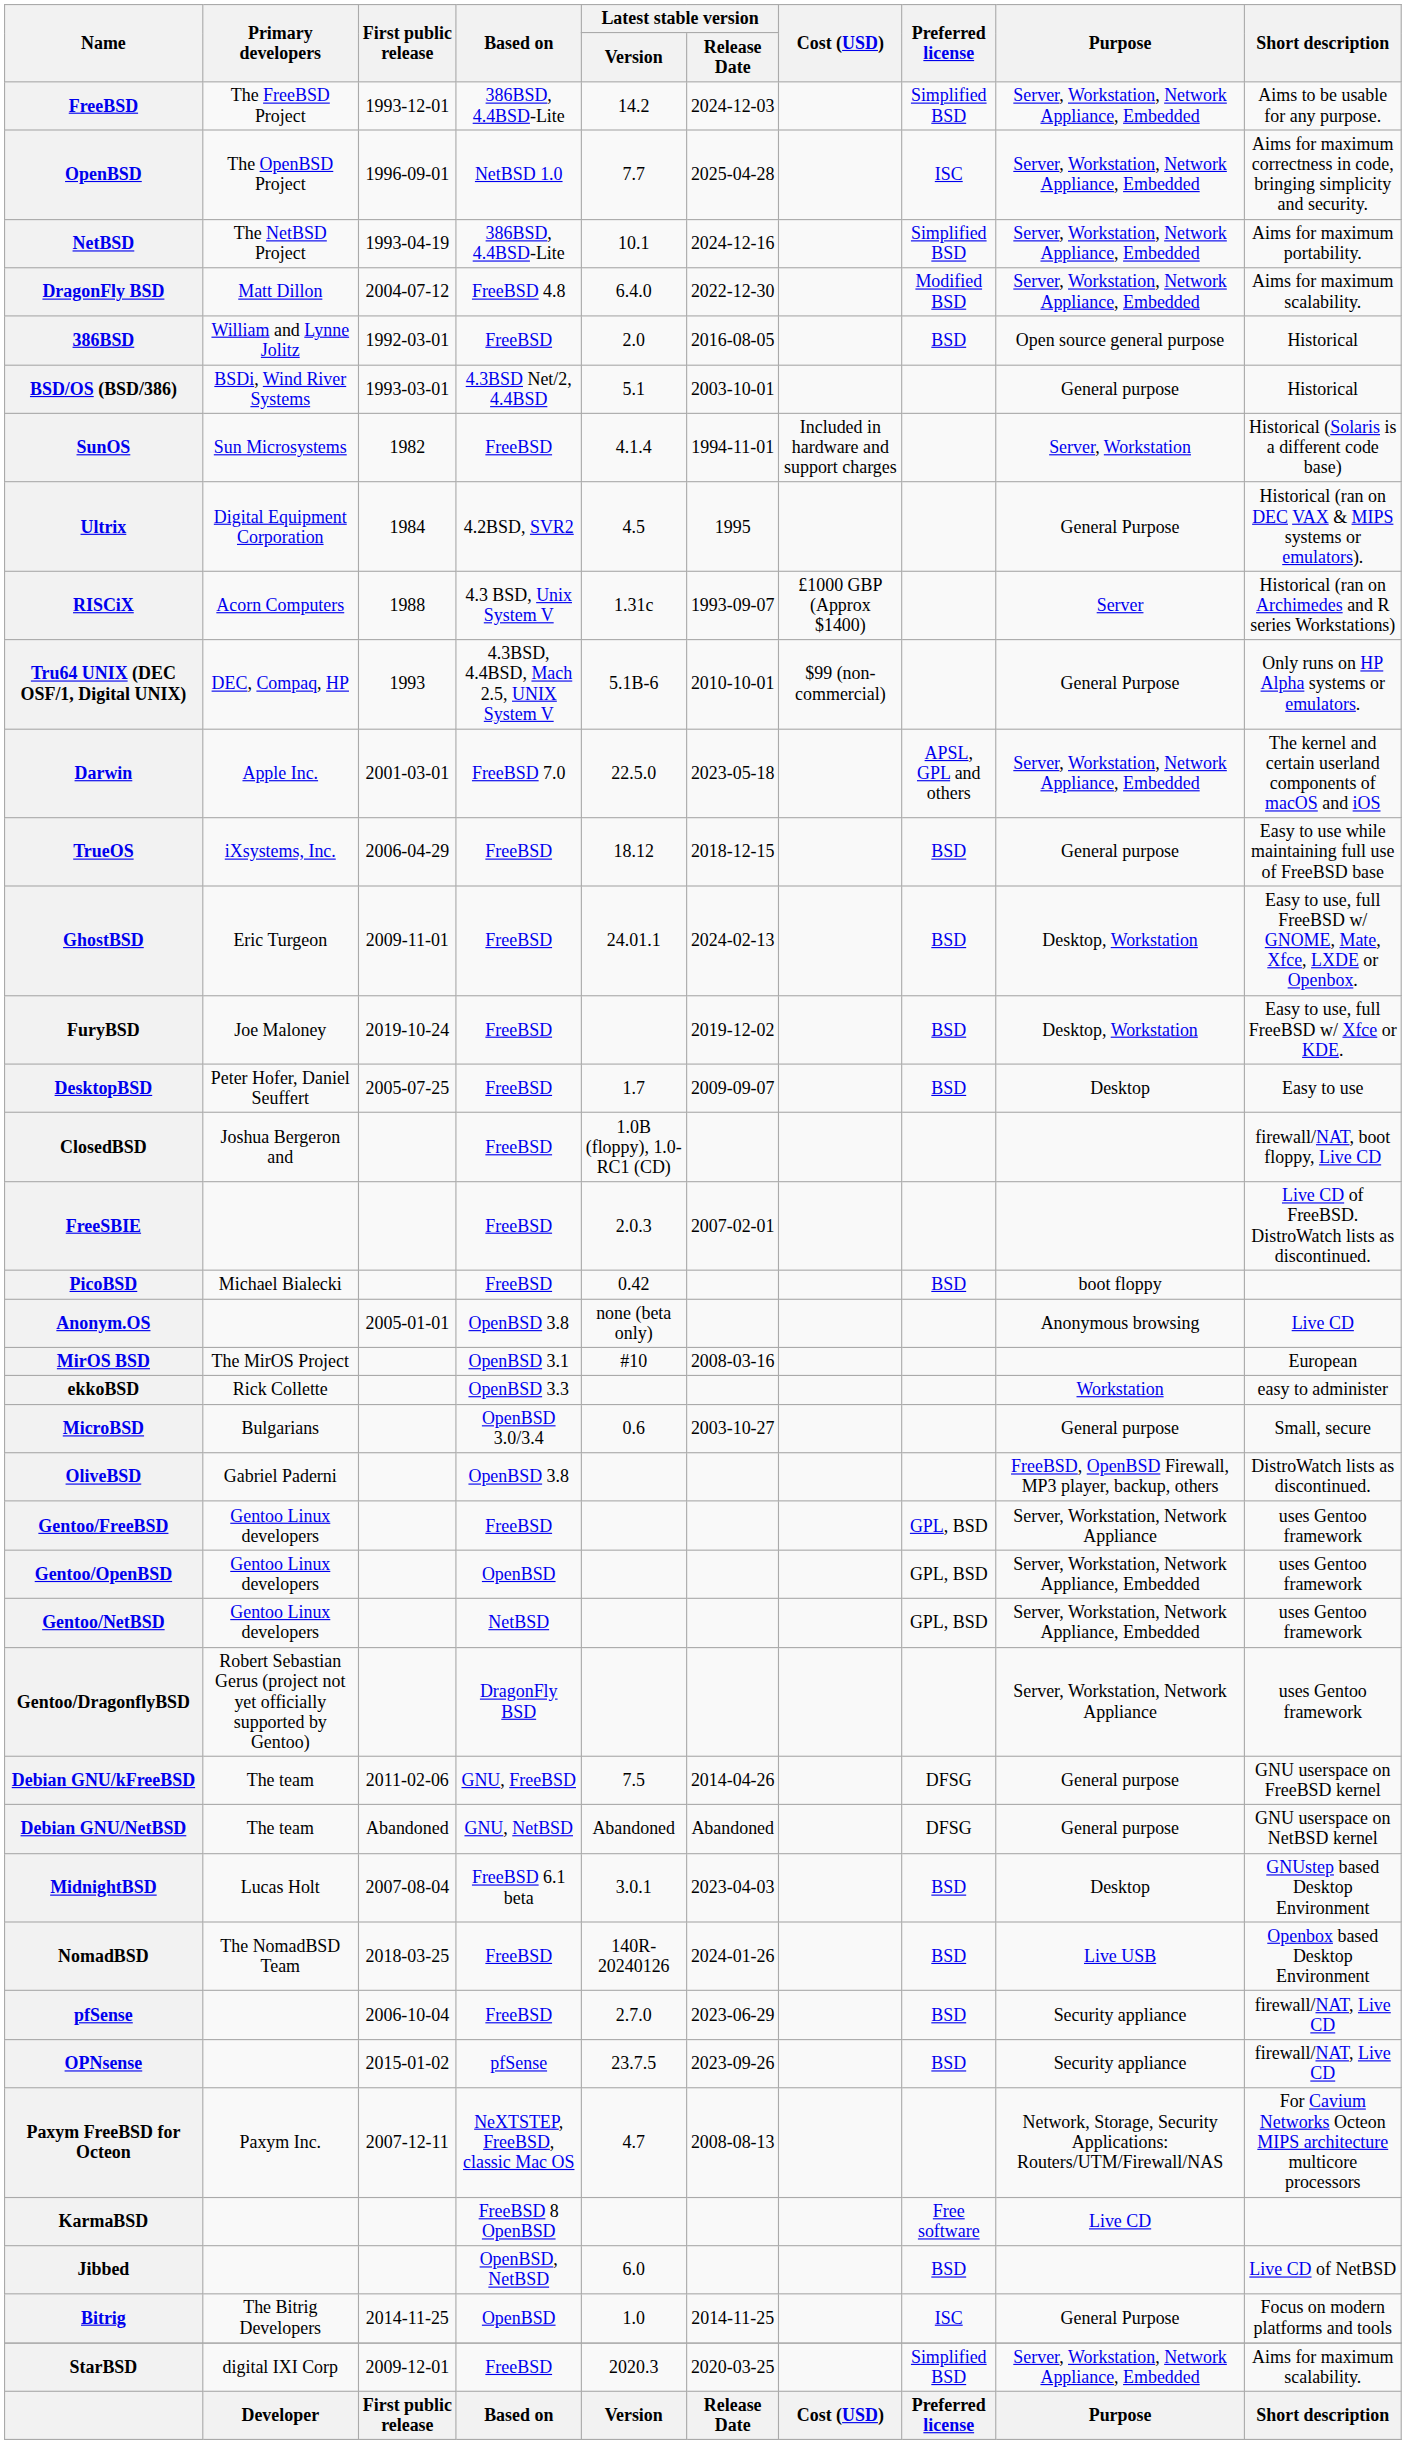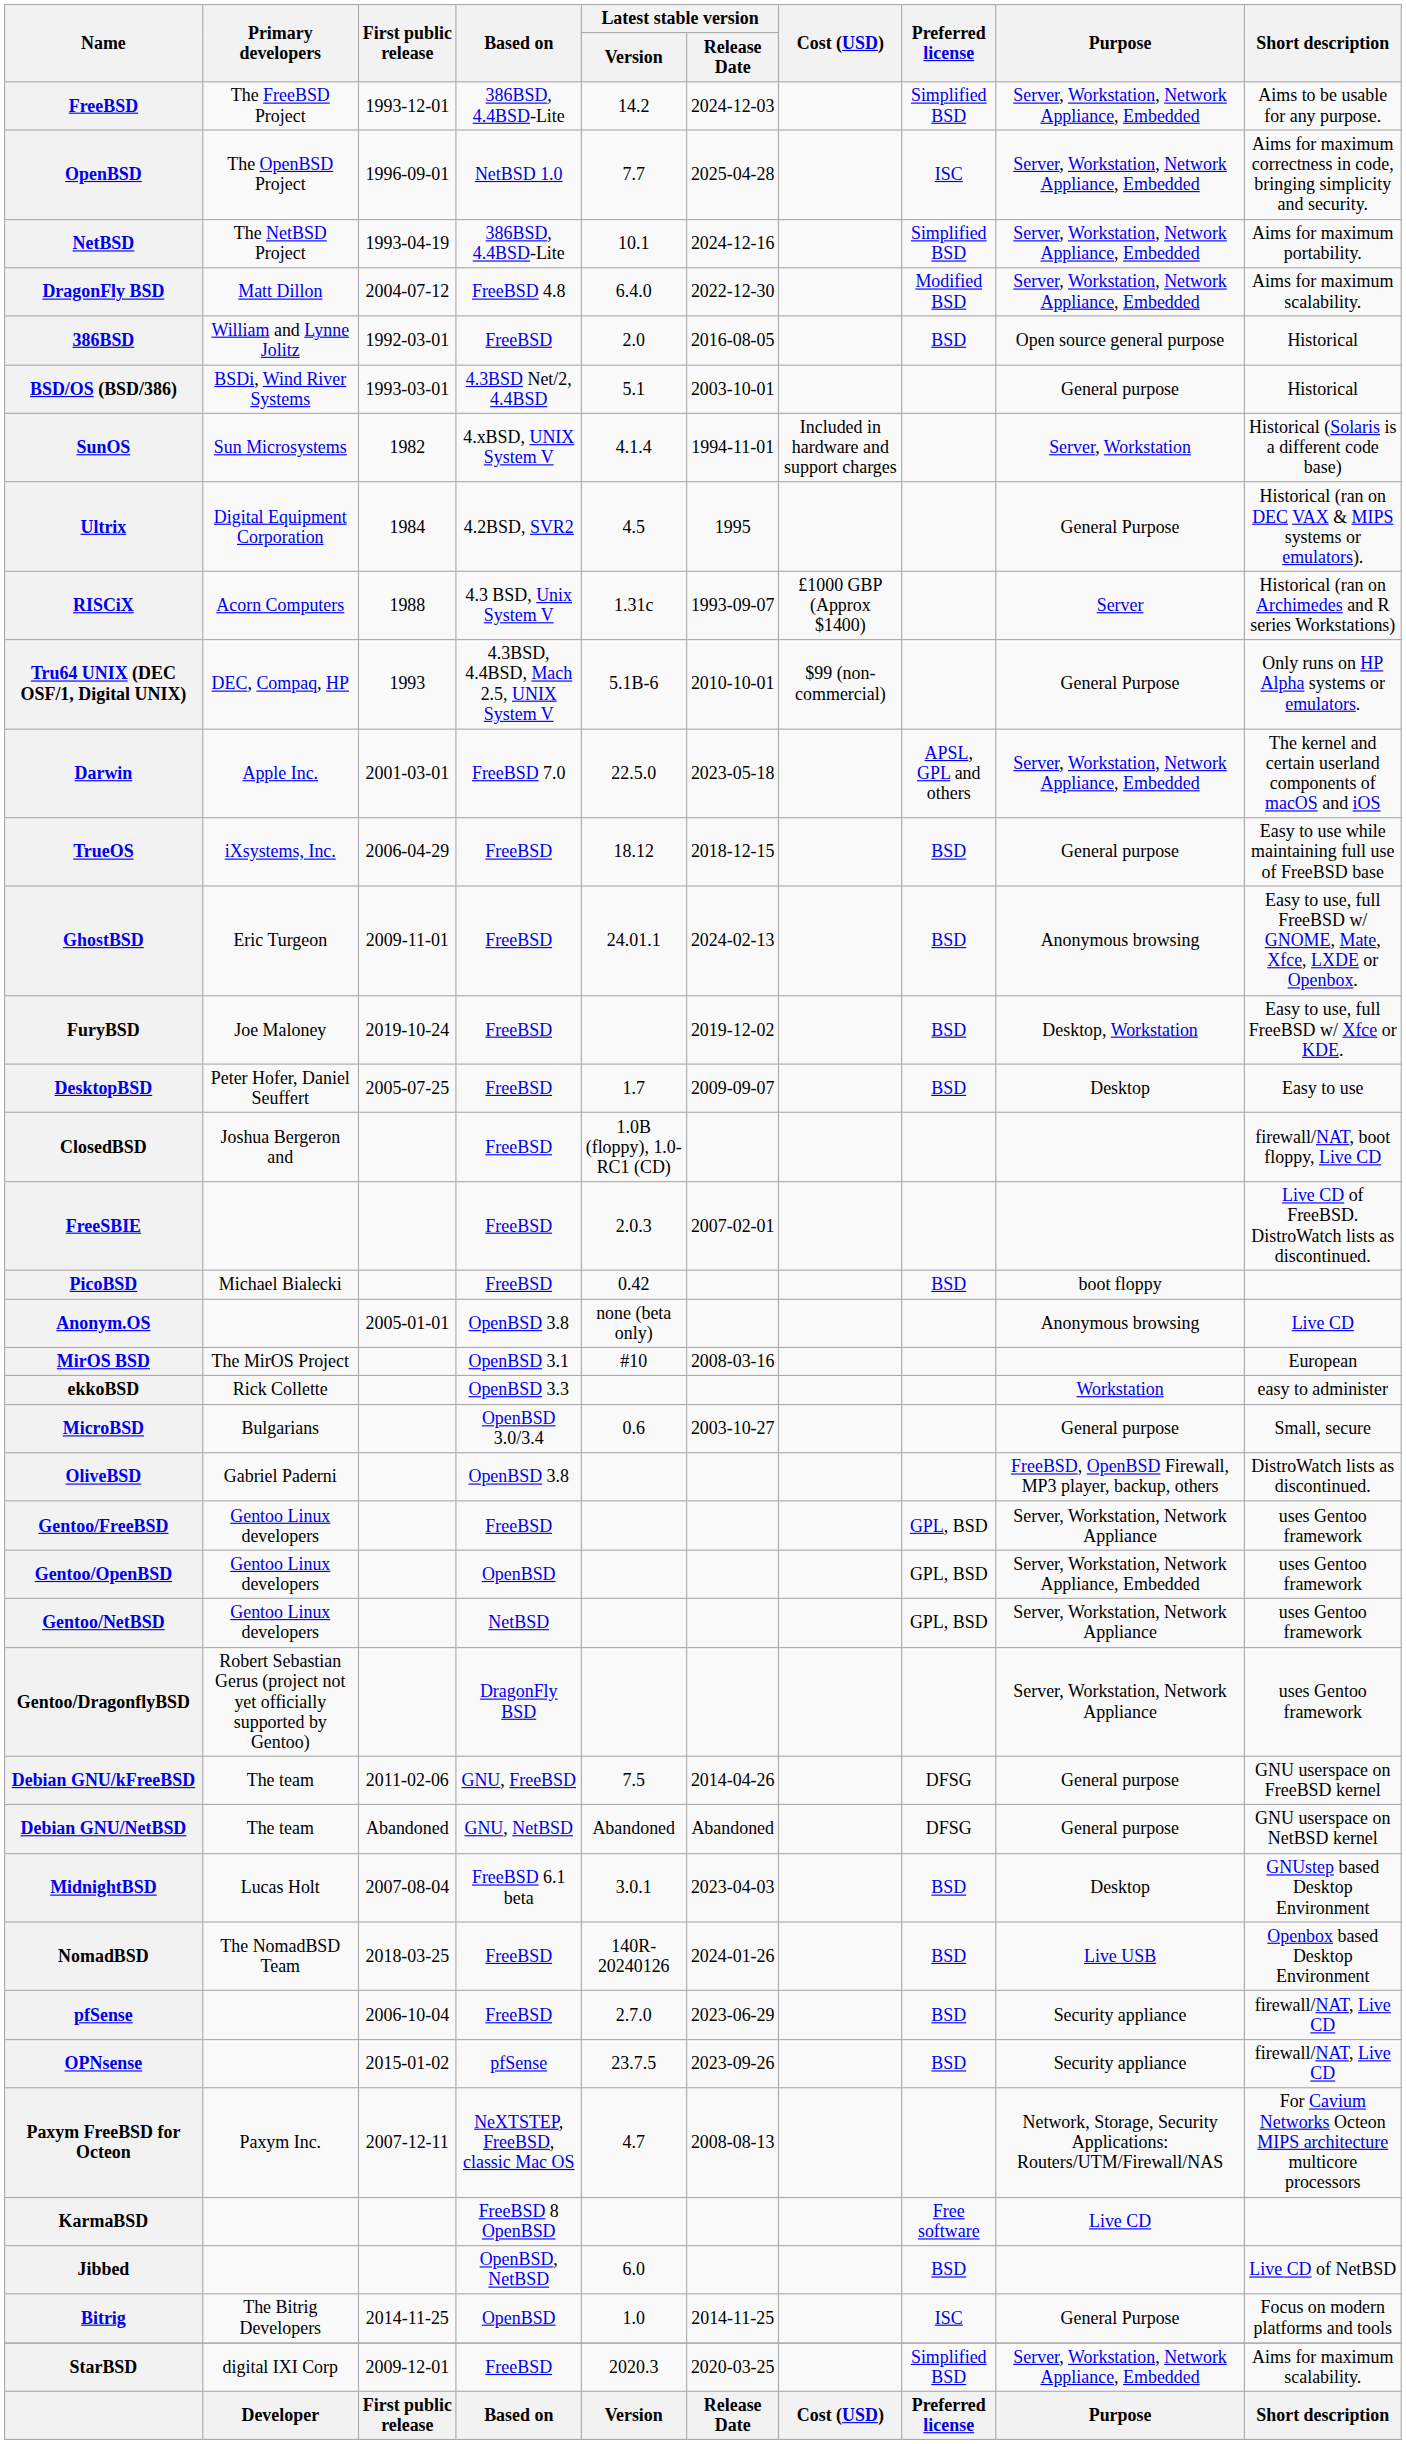(519, 447) FreeBSD -> (519, 447) 4.xBSD, UNIX System V
(1120, 940) Desktop, Workstation -> (1120, 940) Anonymous browsing
(1120, 1622) Server, Workstation, Network Appliance, Embedded -> (1120, 1622) Server, Workstation, Network Appliance
